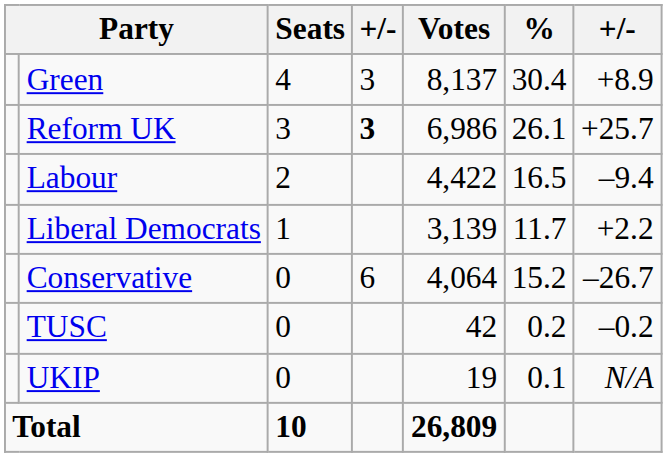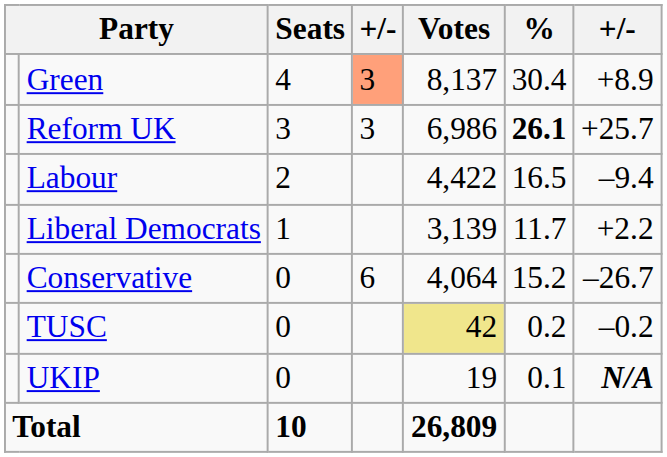(367, 79) no background -> (367, 79) lightsalmon background
(367, 128) bold -> (367, 128) normal
(539, 128) normal -> (539, 128) bold
(482, 327) no background -> (482, 327) khaki background
(629, 377) normal -> (627, 377) bold
